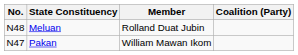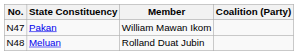rows swapped: (43, 43) <-> (45, 27)
